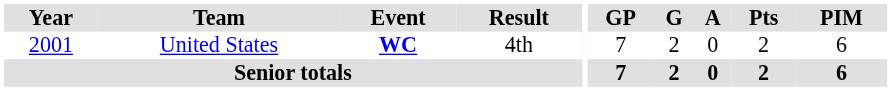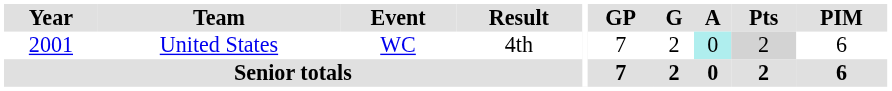(398, 45) bold -> (398, 45) normal
(713, 45) no background -> (713, 45) paleturquoise background
(764, 45) no background -> (764, 45) lightgrey background
